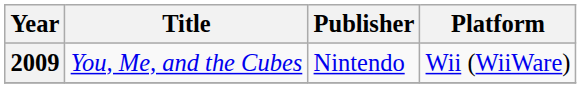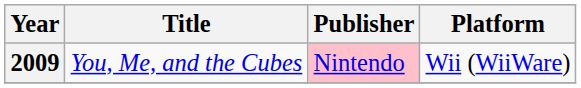(359, 62) no background -> (359, 62) pink background
